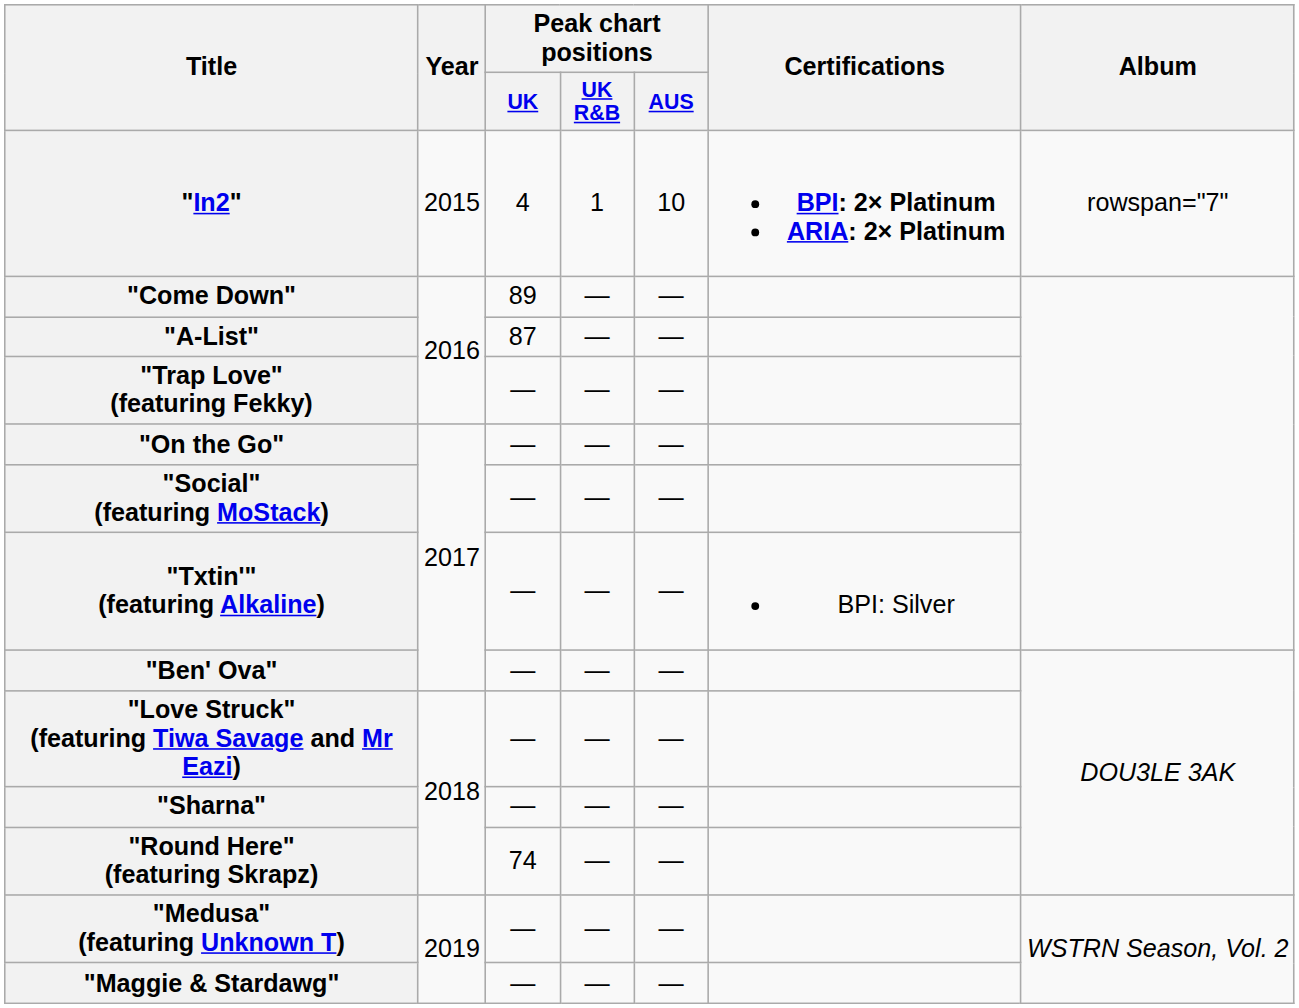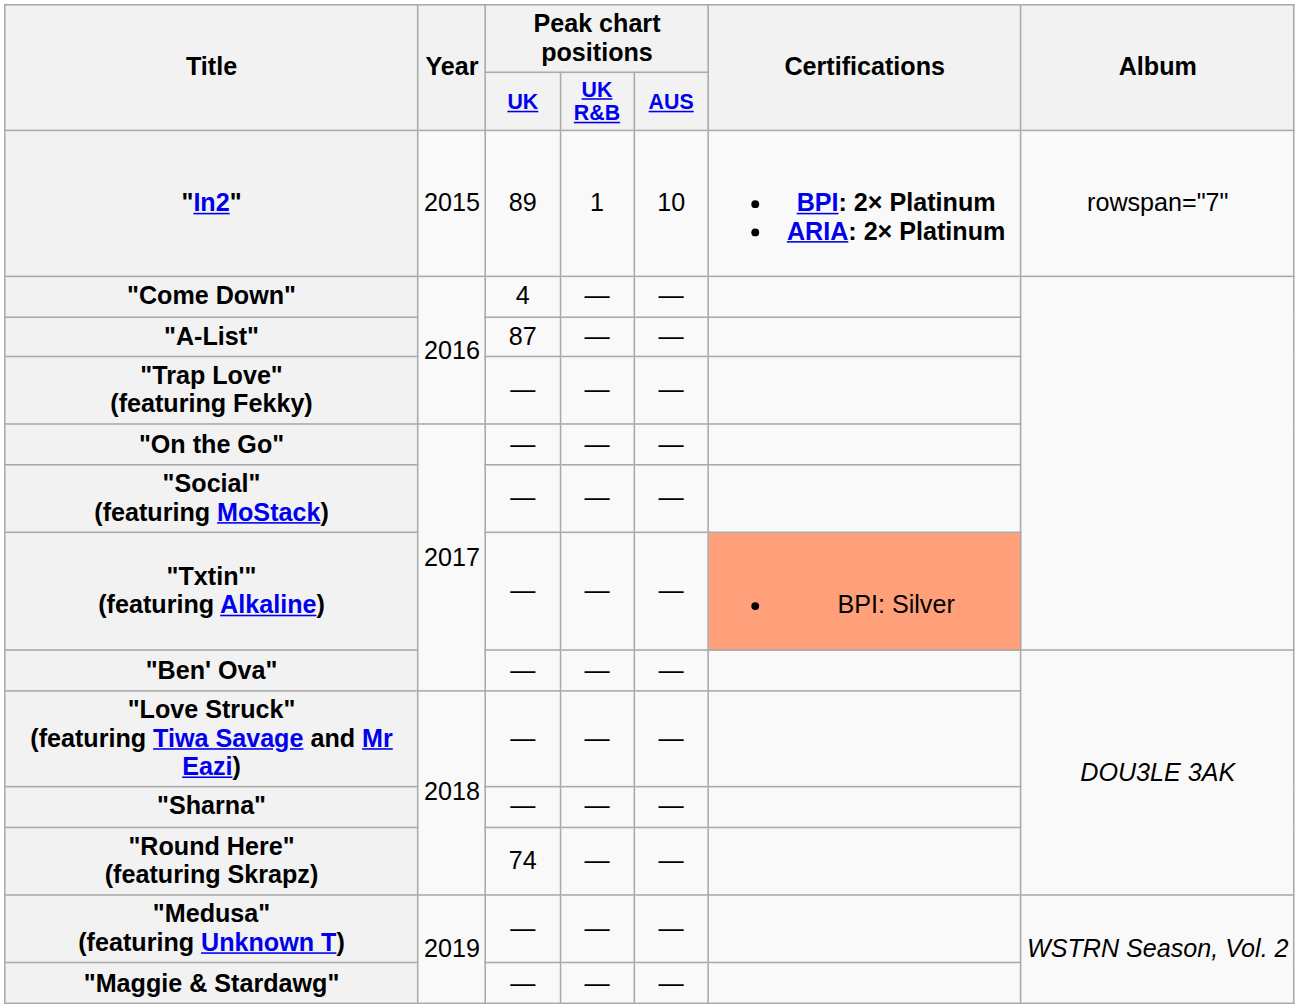(523, 203) 4 -> (523, 203) 89
(523, 296) 89 -> (523, 296) 4
(865, 606) no background -> (865, 606) lightsalmon background
